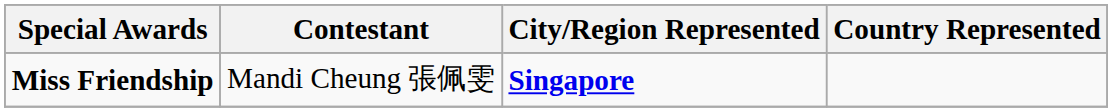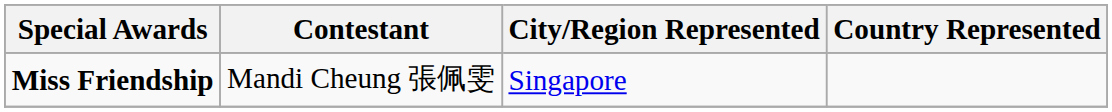(571, 79) bold -> (568, 79) normal
